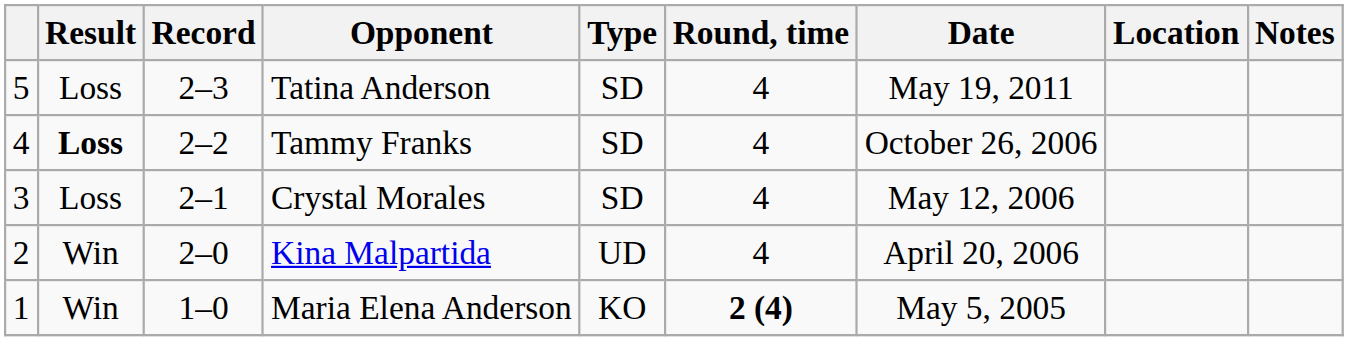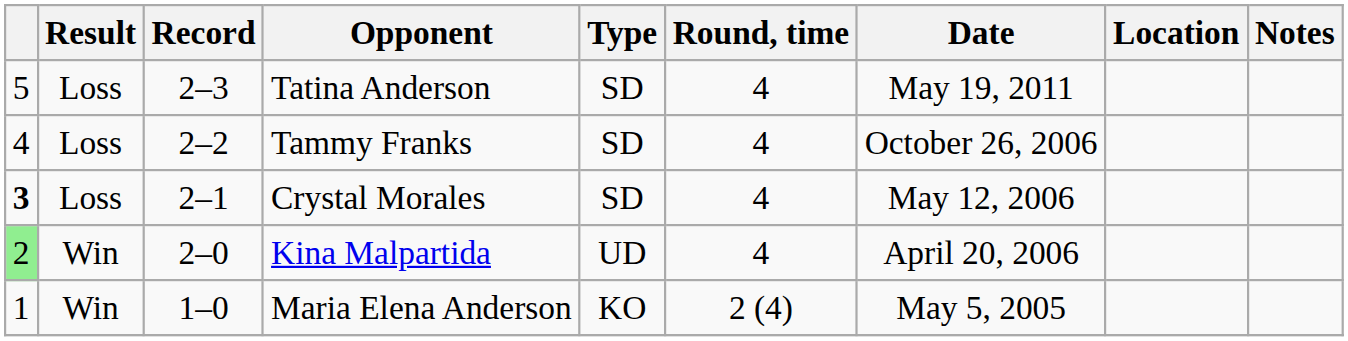(91, 142) bold -> (91, 142) normal
(21, 197) normal -> (21, 197) bold
(21, 252) no background -> (21, 252) lightgreen background
(761, 307) bold -> (761, 307) normal
